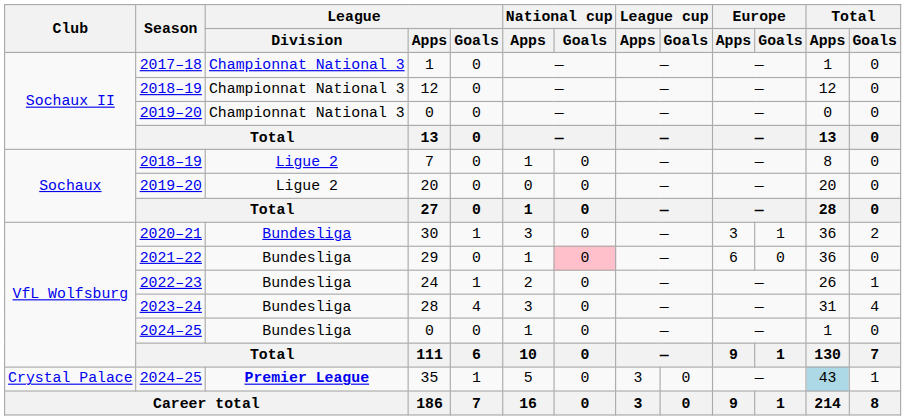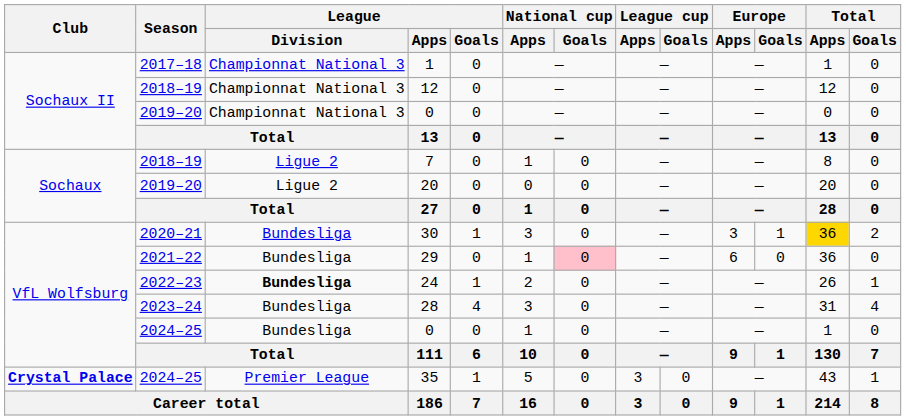(828, 234) no background -> (828, 234) gold background
(307, 282) normal -> (307, 282) bold
(70, 379) normal -> (70, 379) bold
(307, 379) bold -> (307, 379) normal
(828, 379) lightblue background -> (828, 379) no background
